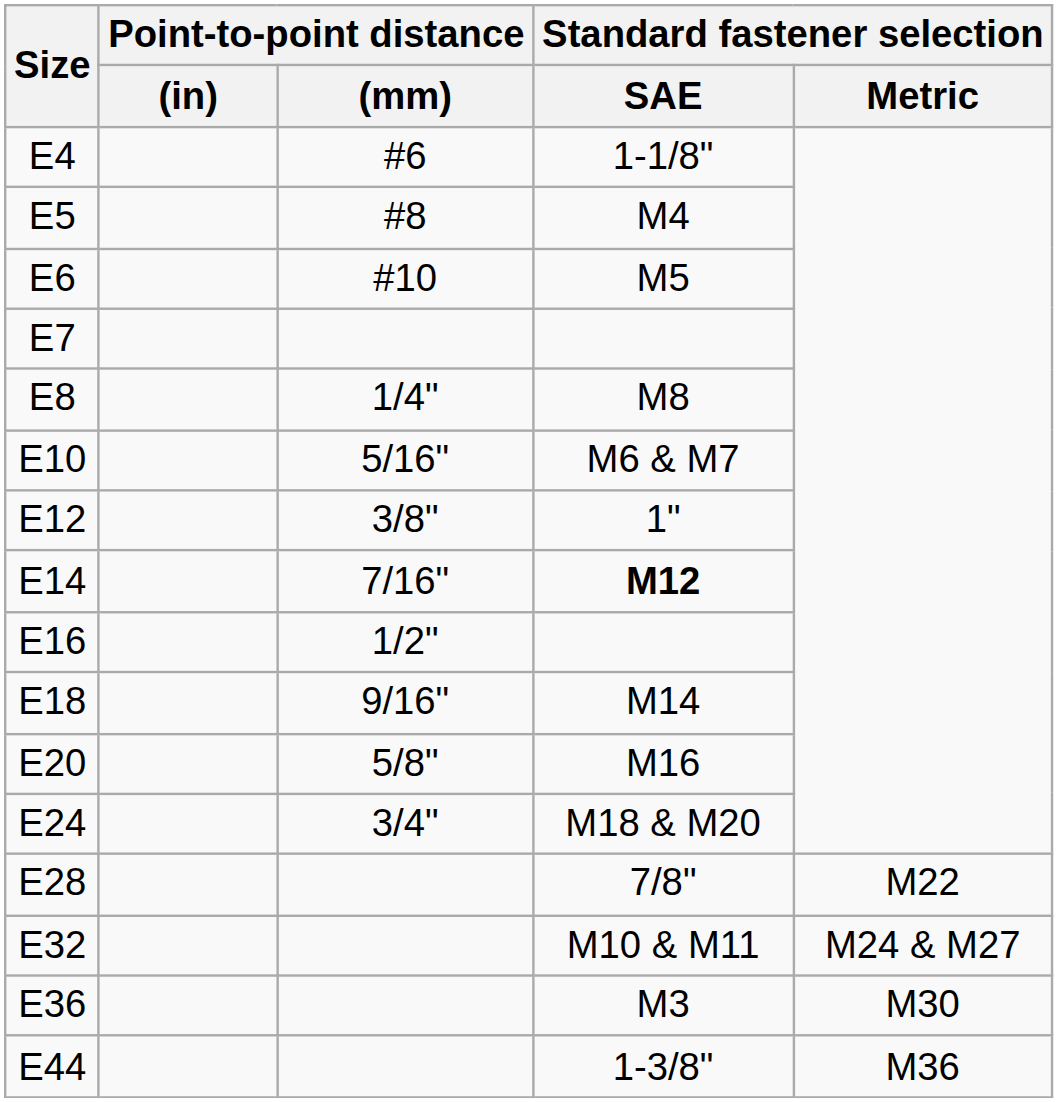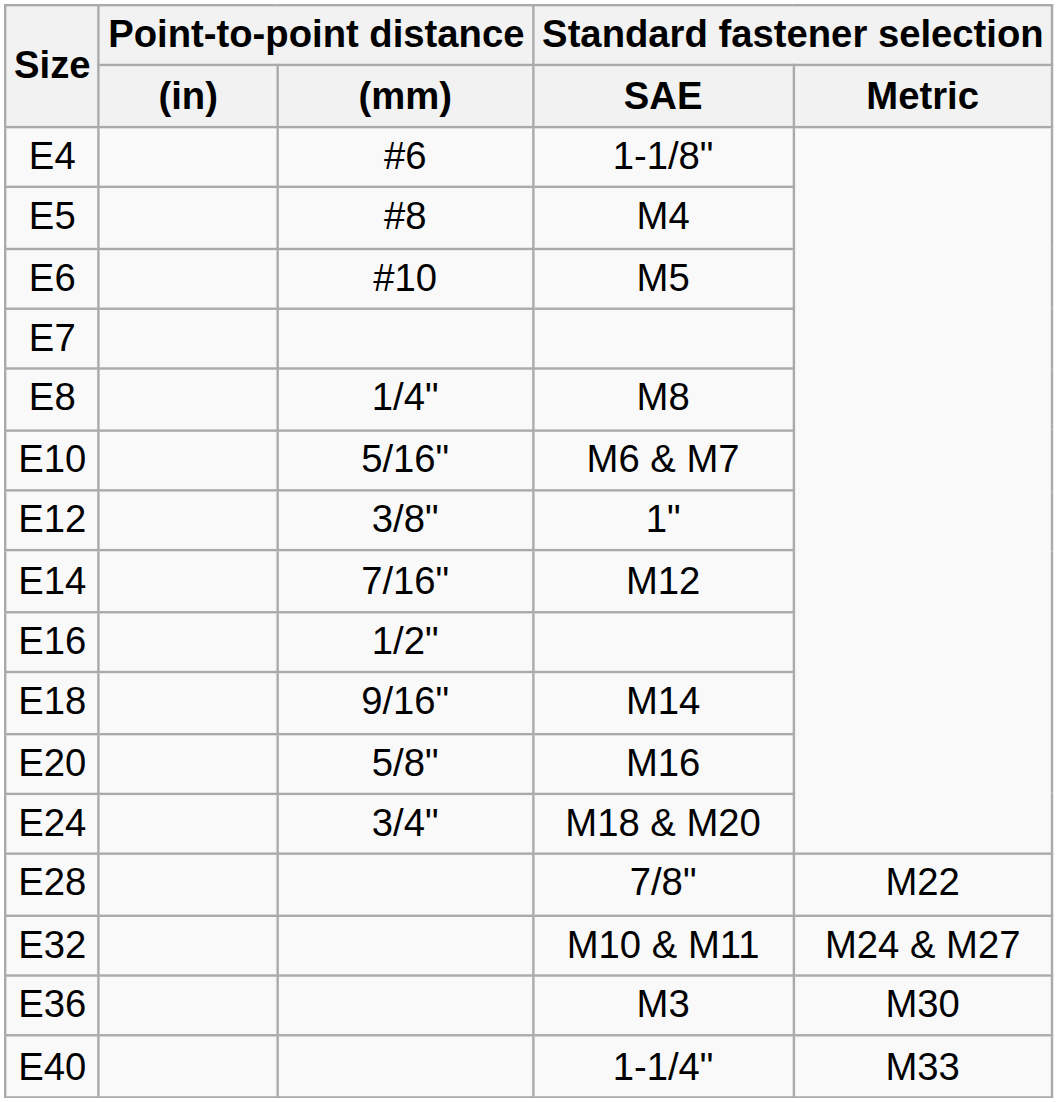(663, 580) bold -> (663, 580) normal
+ row: (52, 1065)
- row: (52, 1065)
